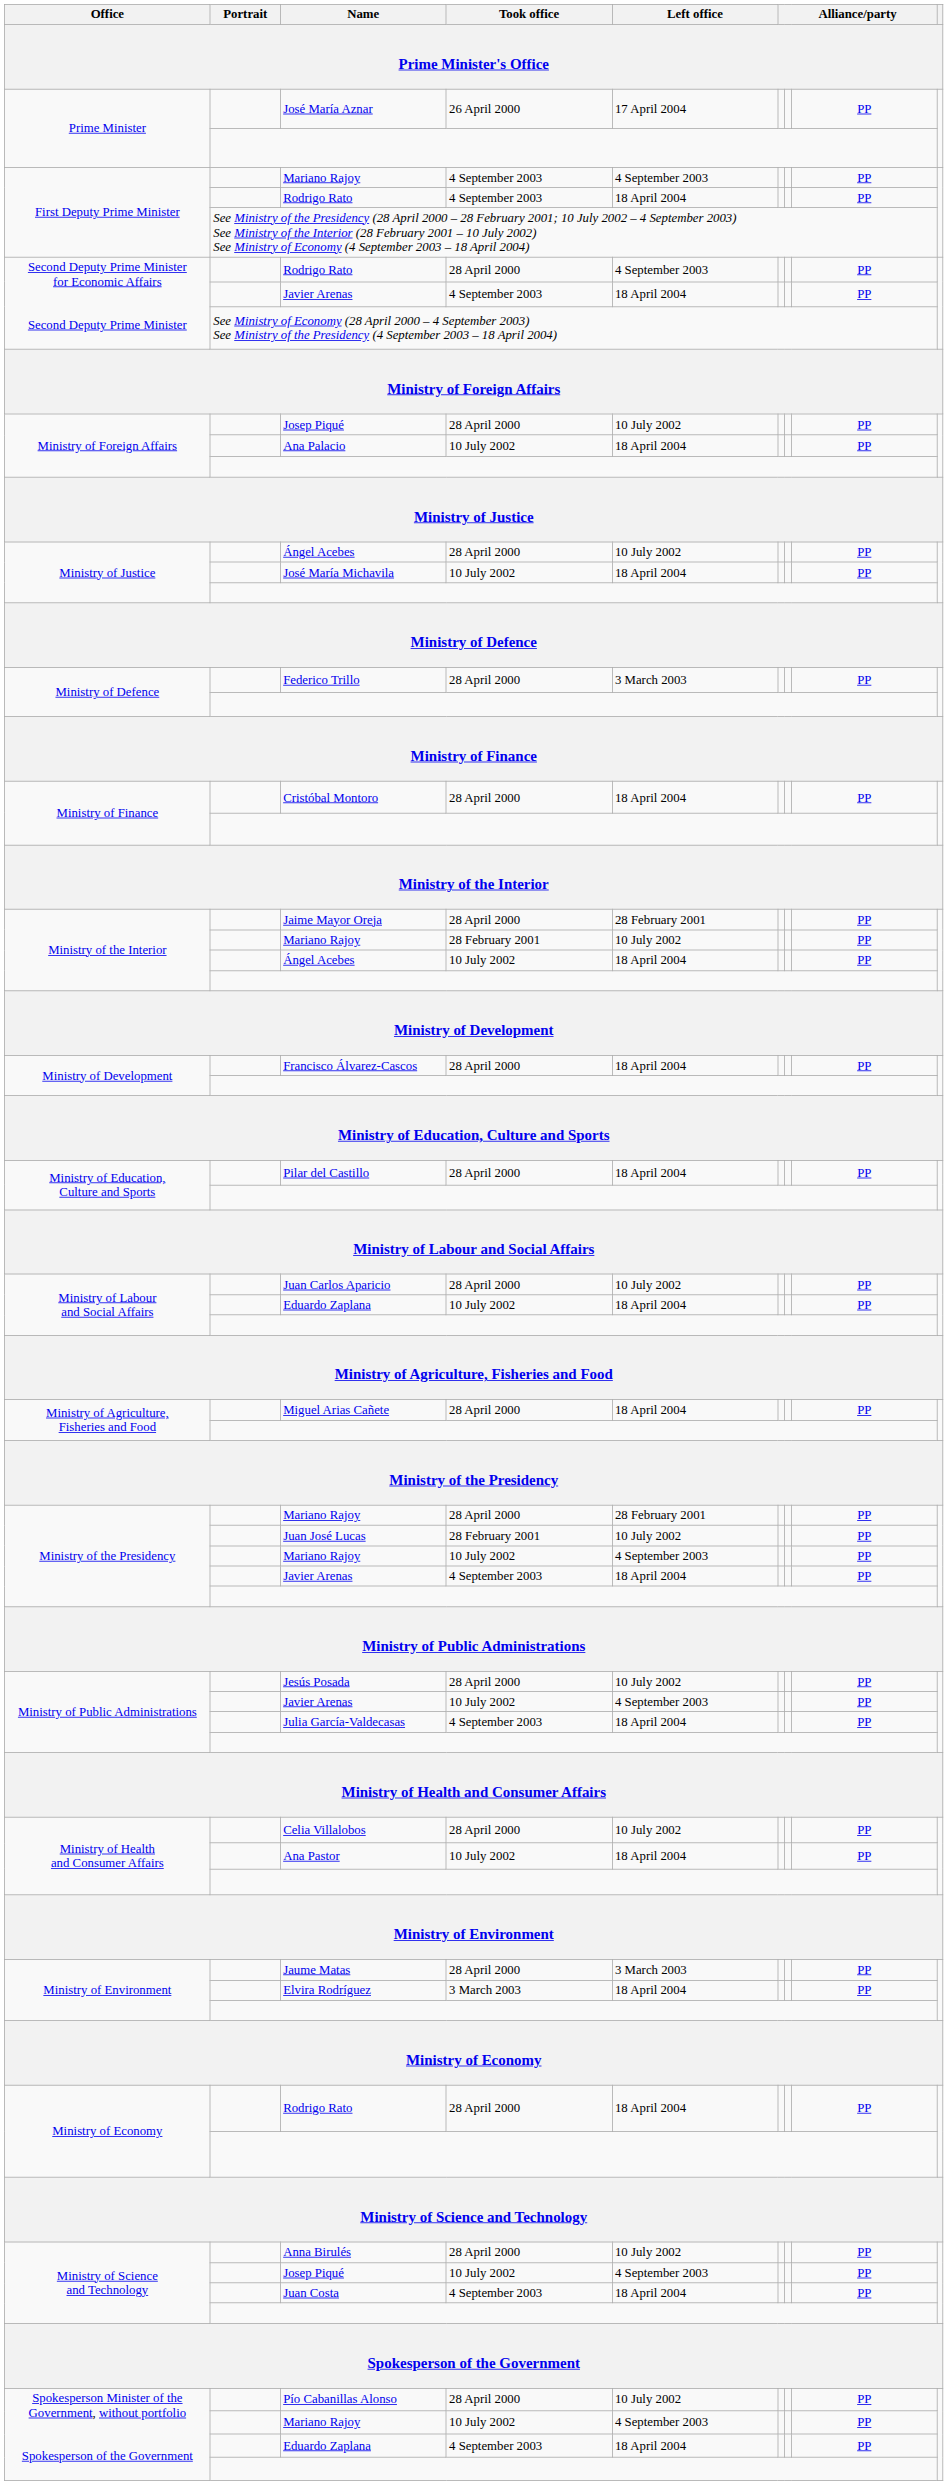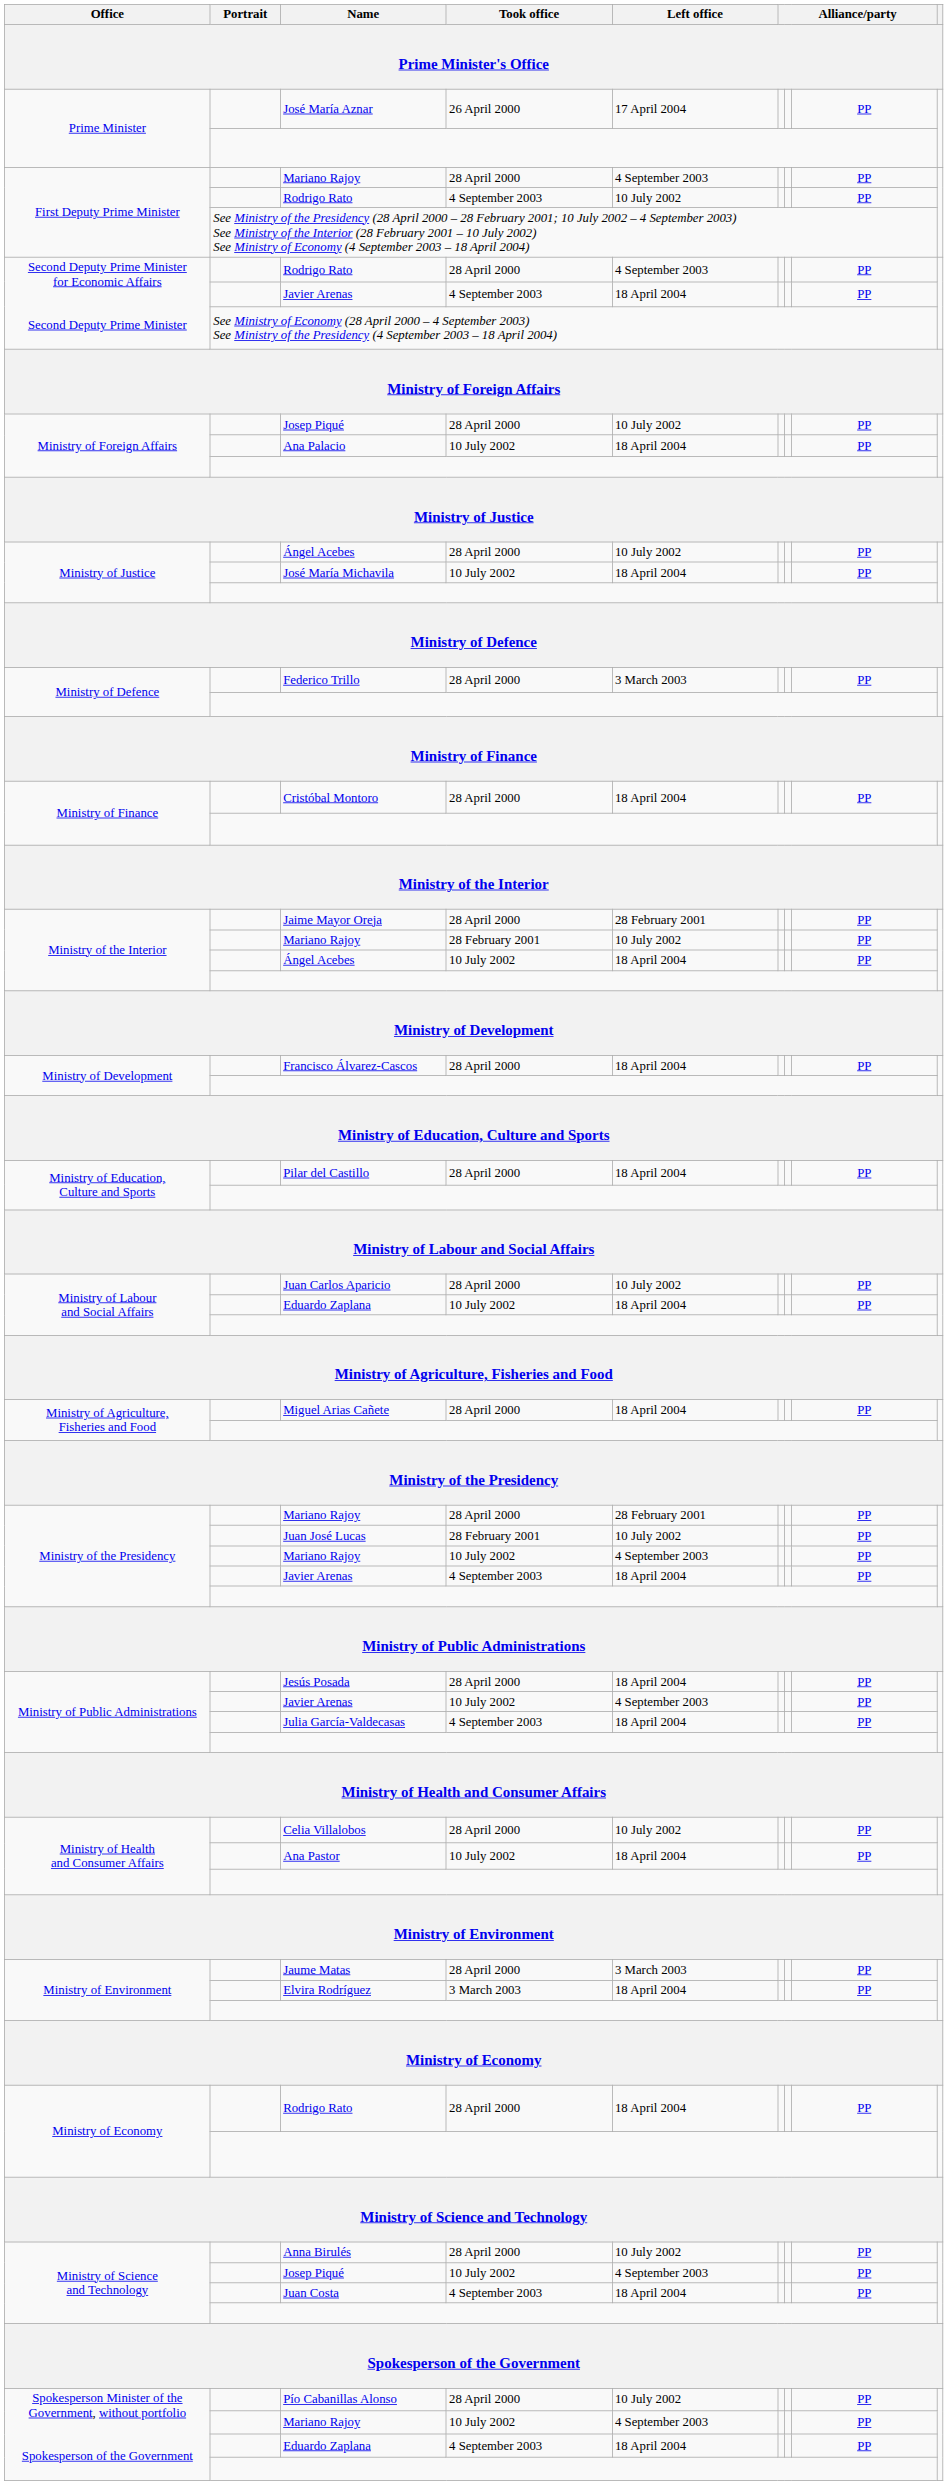(496, 177) 4 September 2003 -> (485, 177) 28 April 2000
(651, 197) 18 April 2004 -> (648, 197) 10 July 2002
(648, 1681) 10 July 2002 -> (651, 1681) 18 April 2004
